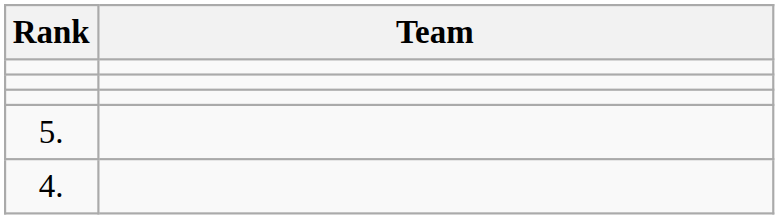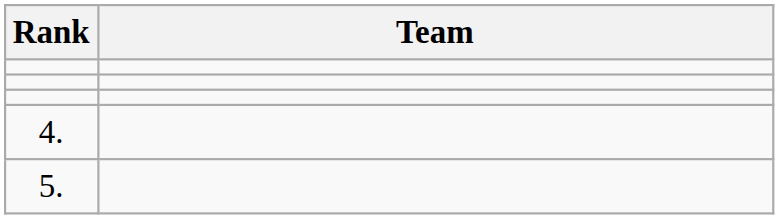(51, 132) 5. -> (51, 132) 4.
(51, 186) 4. -> (51, 186) 5.
